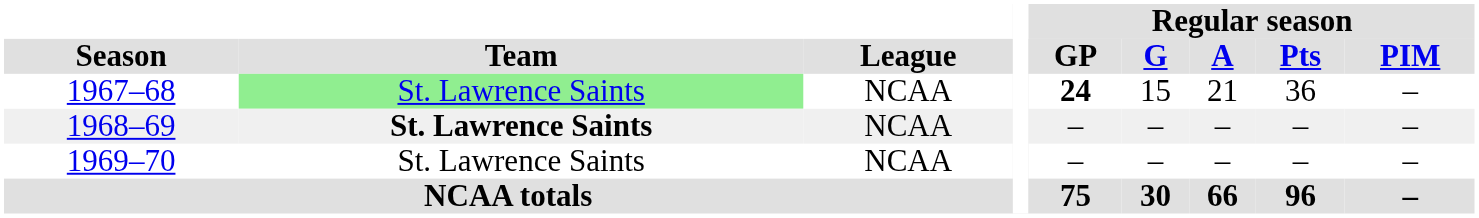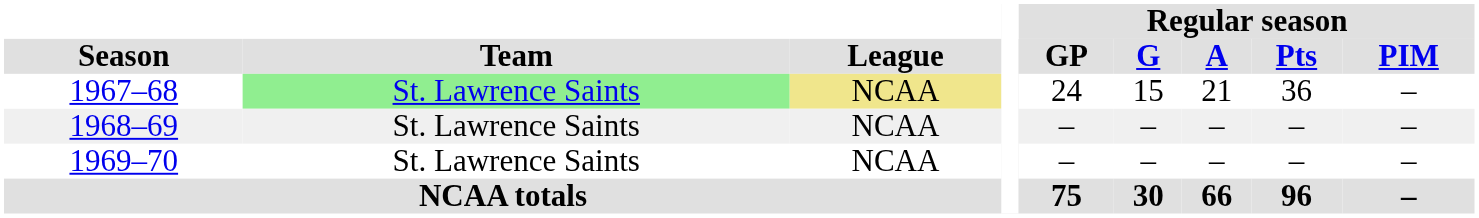(908, 90) no background -> (895, 90) khaki background
(1076, 90) bold -> (1067, 90) normal
(521, 125) bold -> (516, 125) normal
